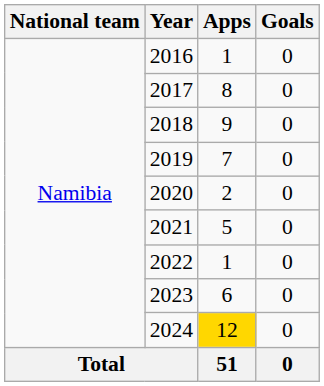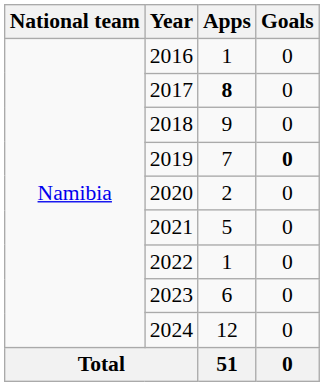(227, 90) normal -> (227, 90) bold
(287, 158) normal -> (287, 158) bold
(227, 329) gold background -> (227, 329) no background
